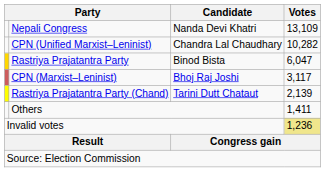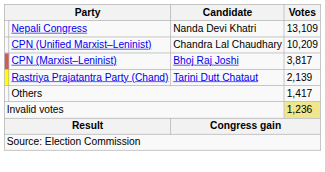(302, 45) 10,282 -> (302, 45) 10,209
- row: (70, 61)
(299, 77) 3,117 -> (299, 61) 3,817
(299, 110) 1,411 -> (299, 93) 1,417
